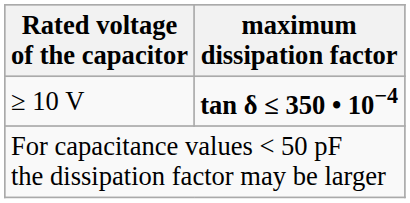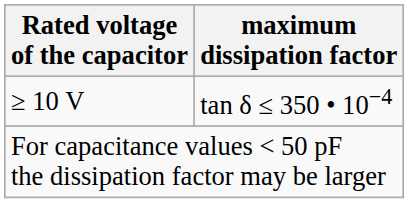(299, 101) bold -> (296, 101) normal
